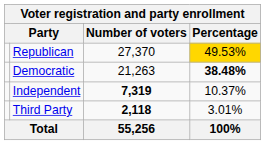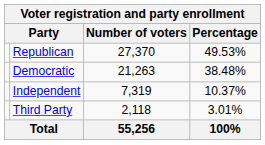(225, 52) gold background -> (225, 52) no background
(225, 71) bold -> (225, 71) normal
(136, 91) bold -> (136, 91) normal
(136, 110) bold -> (136, 110) normal
